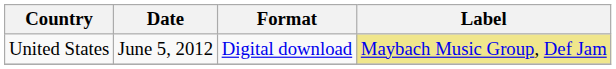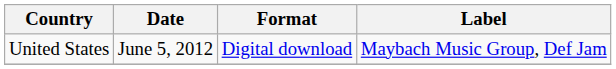(484, 49) khaki background -> (484, 49) no background
